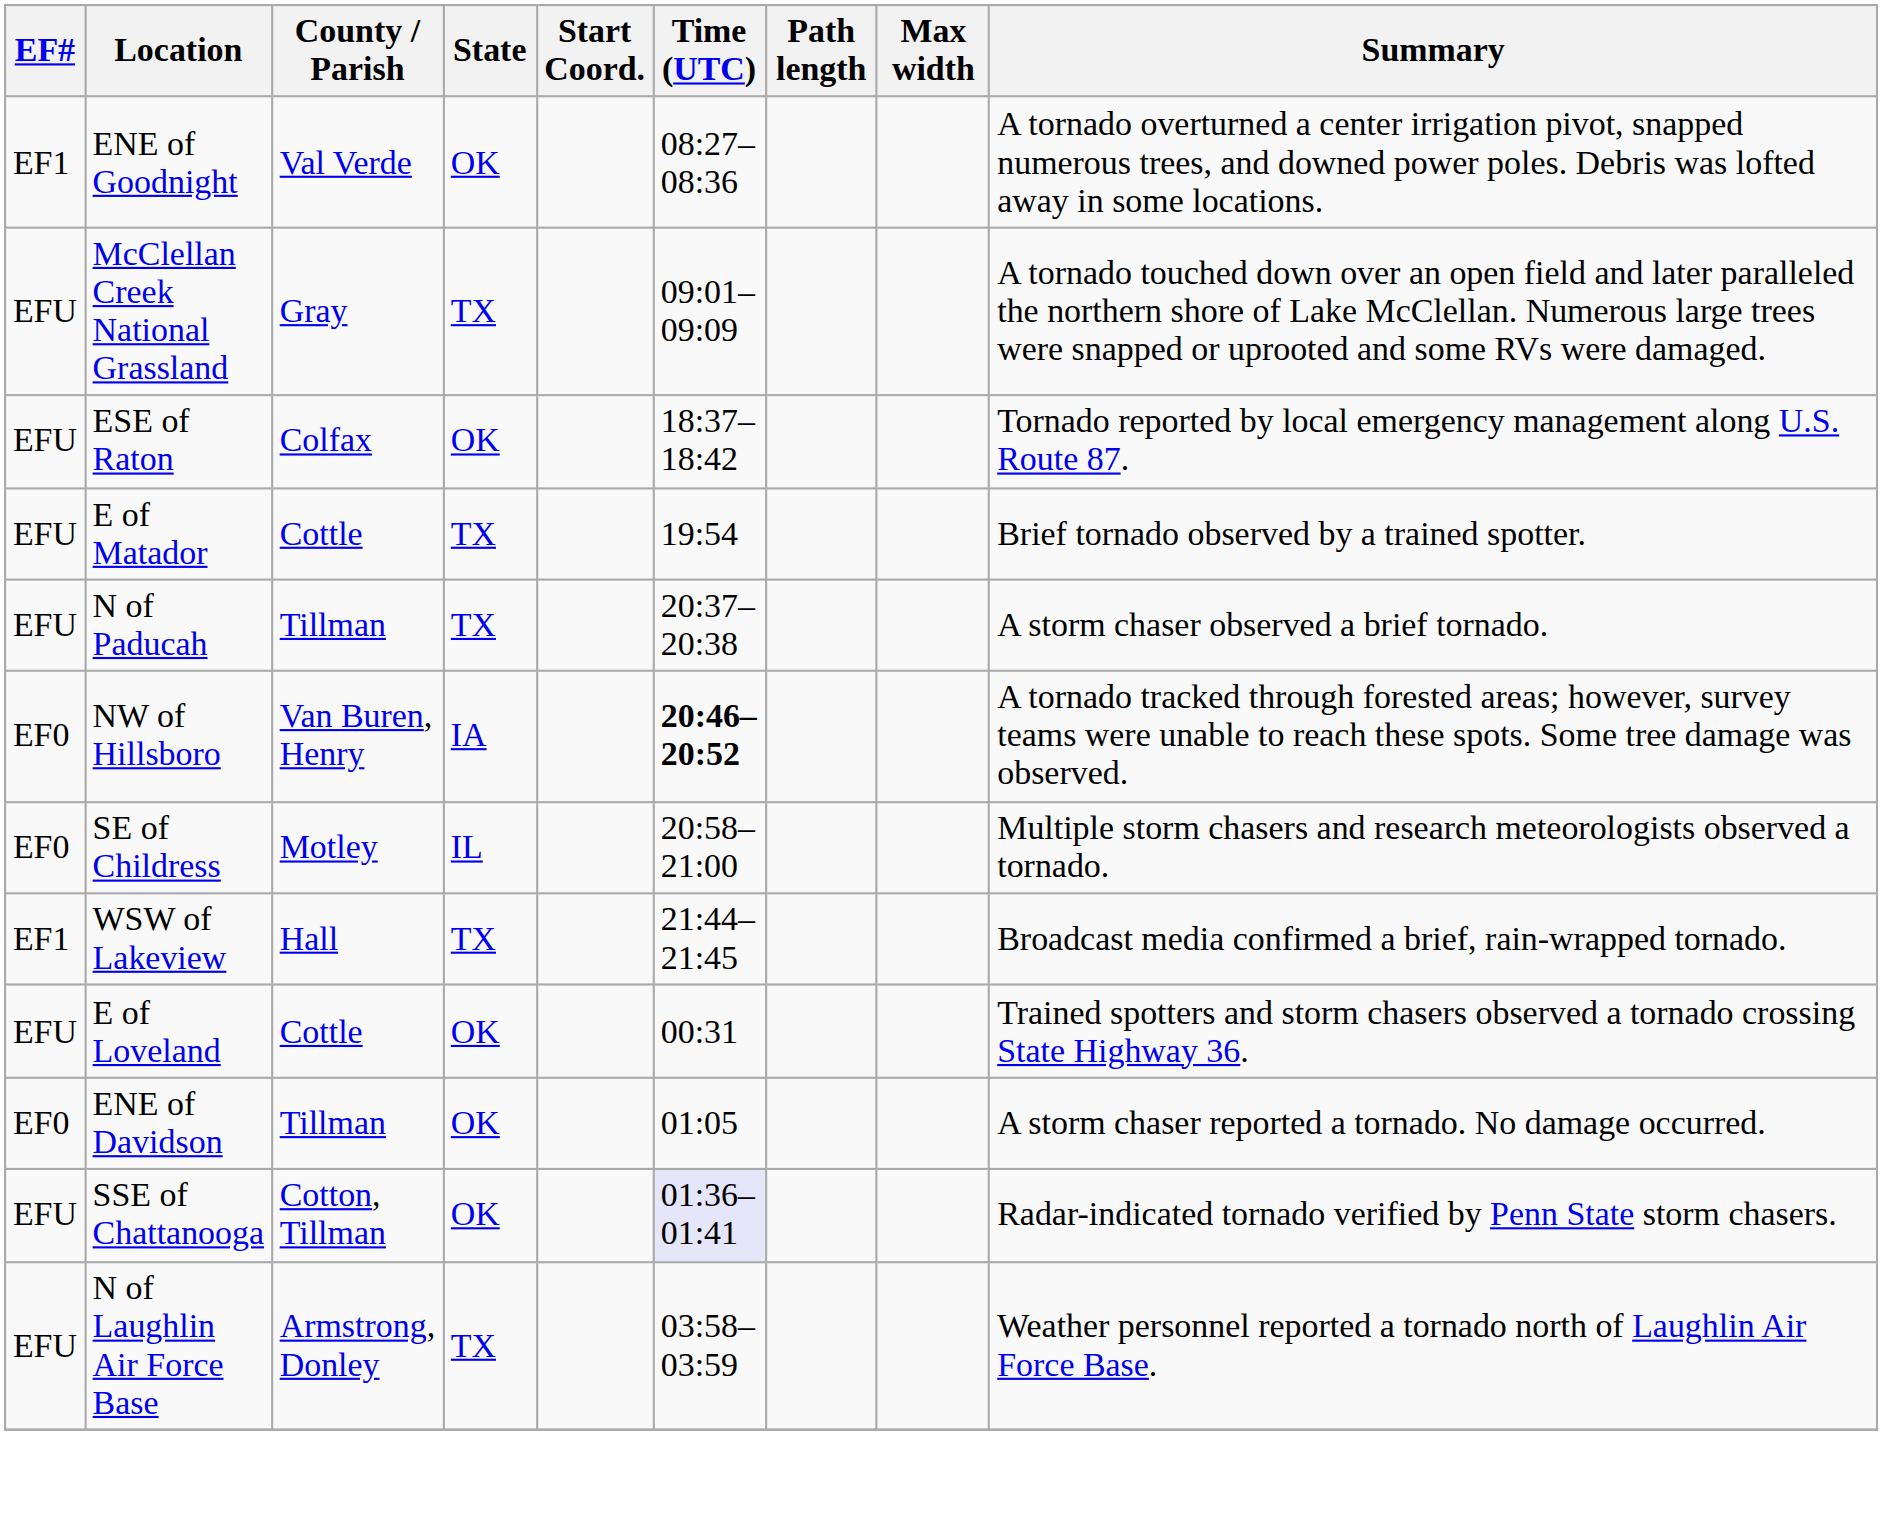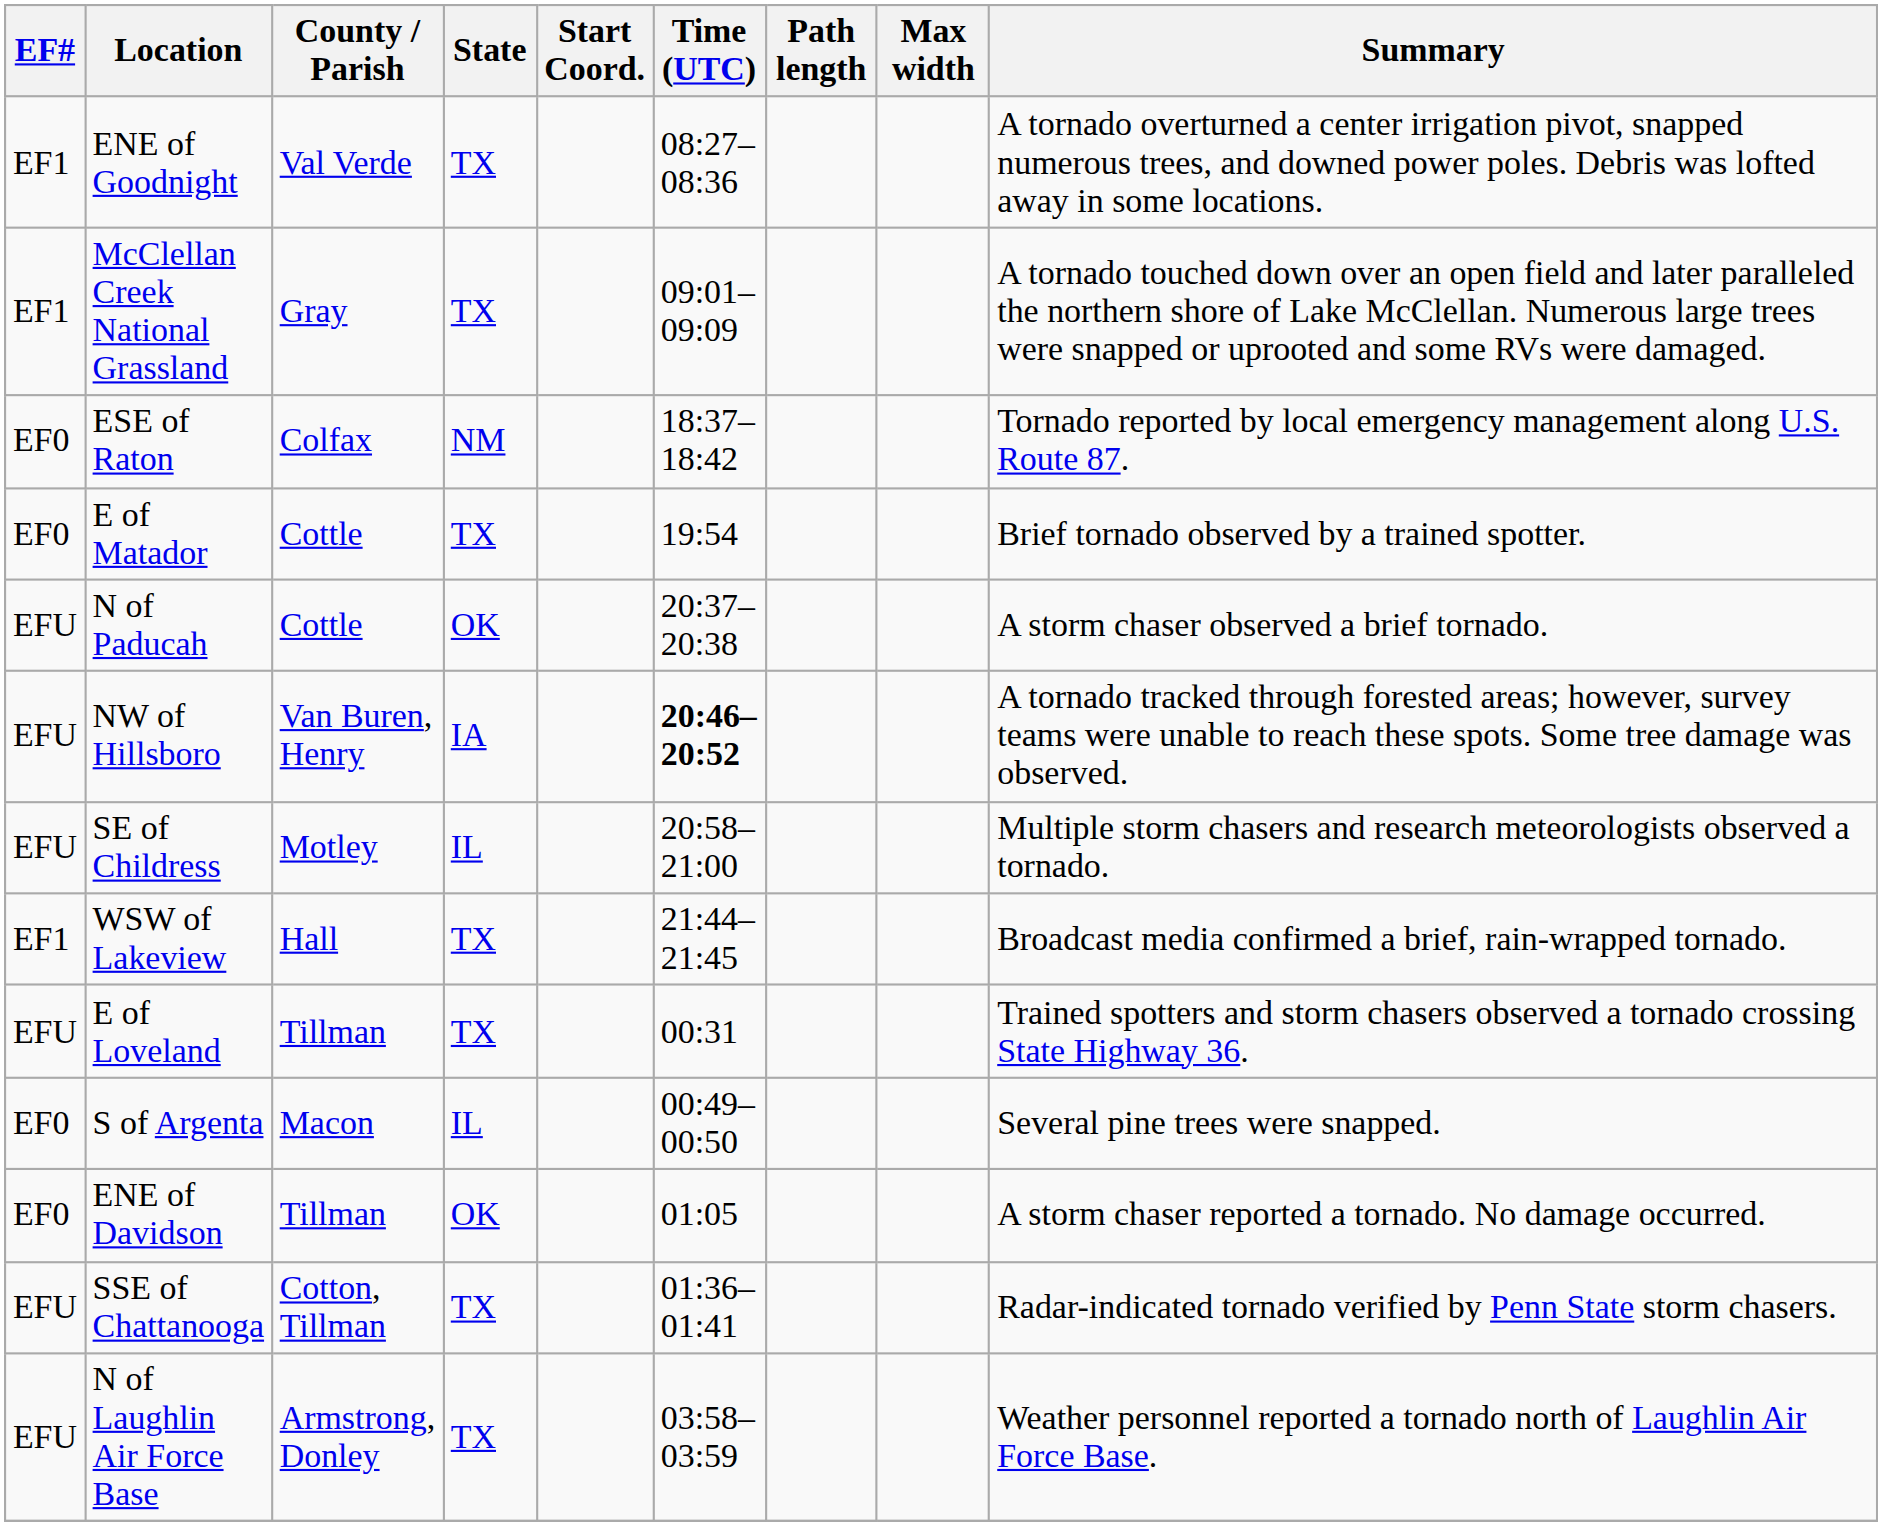(475, 161) OK -> (473, 161) TX
(45, 310) EFU -> (41, 310) EF1
(45, 440) EFU -> (41, 440) EF0
(475, 440) OK -> (478, 440) NM
(45, 532) EFU -> (41, 532) EF0
(333, 624) Tillman -> (321, 624) Cottle
(473, 624) TX -> (475, 624) OK
(41, 735) EF0 -> (45, 735) EFU
(41, 846) EF0 -> (45, 846) EFU
(321, 1030) Cottle -> (333, 1030) Tillman
(475, 1030) OK -> (473, 1030) TX
+ row: (178, 1122)
(475, 1214) OK -> (473, 1306) TX
(708, 1214) lavender background -> (708, 1306) no background
